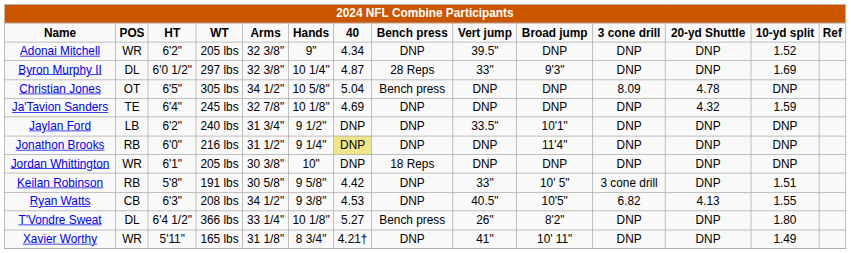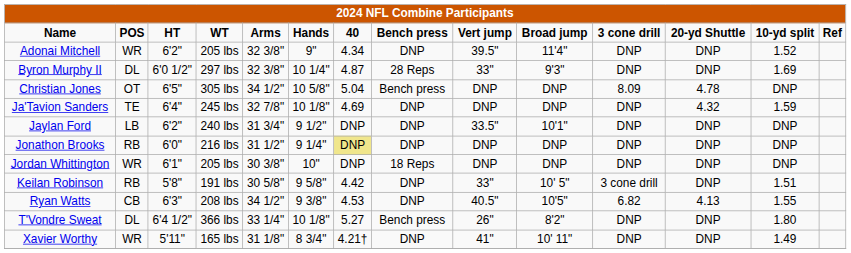(555, 51) DNP -> (555, 51) 11'4"
(555, 145) 11'4" -> (555, 145) DNP
